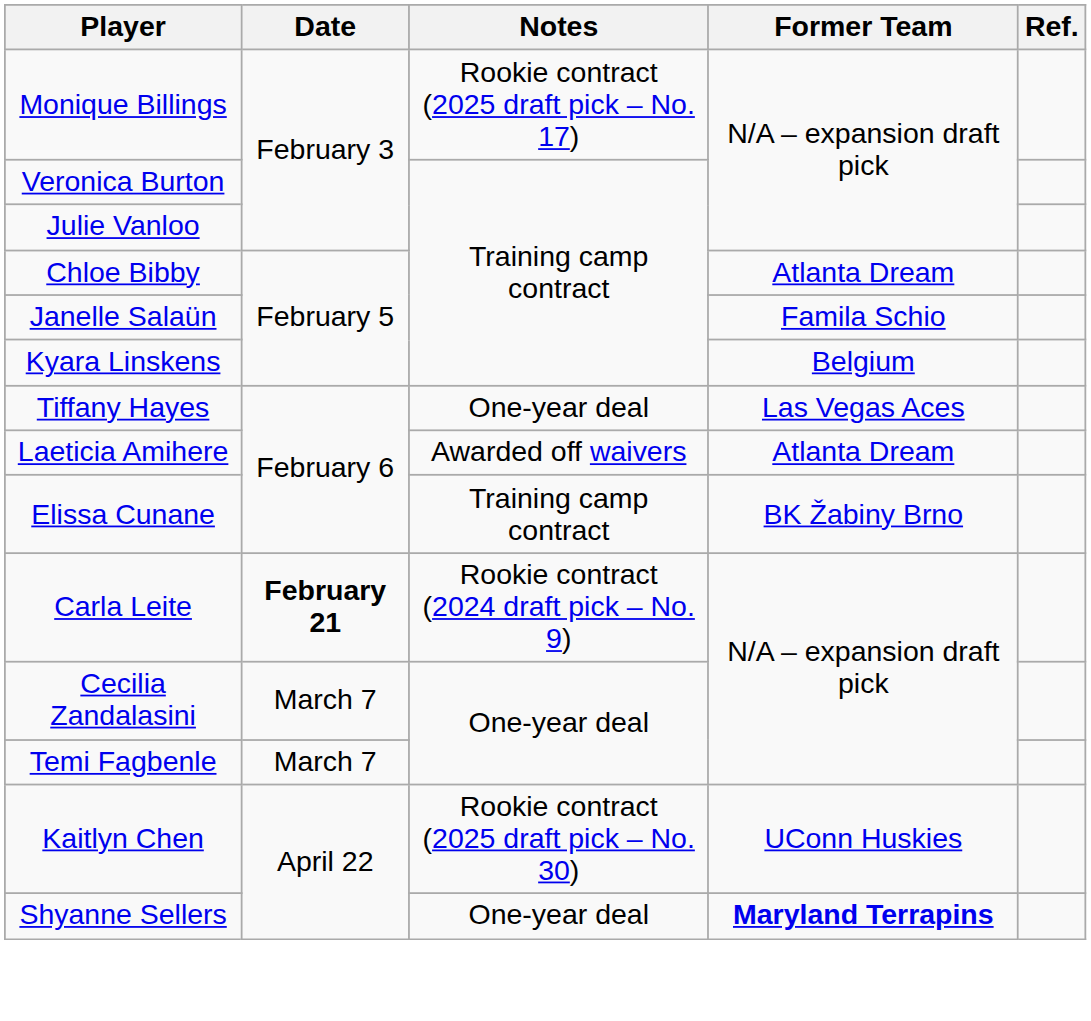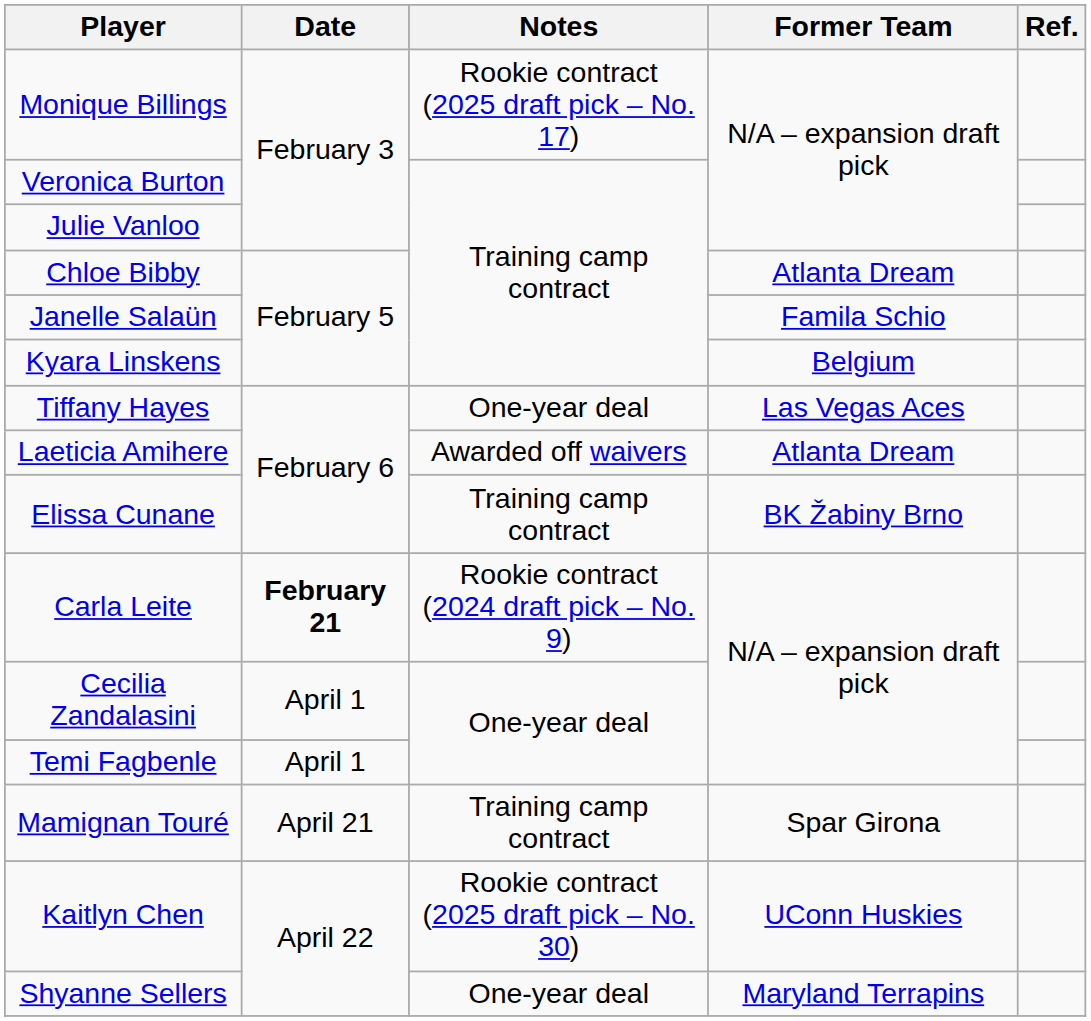(325, 700) March 7 -> (325, 700) April 1
(325, 761) March 7 -> (325, 761) April 1
+ row: (123, 822)
(863, 915) bold -> (863, 992) normal
